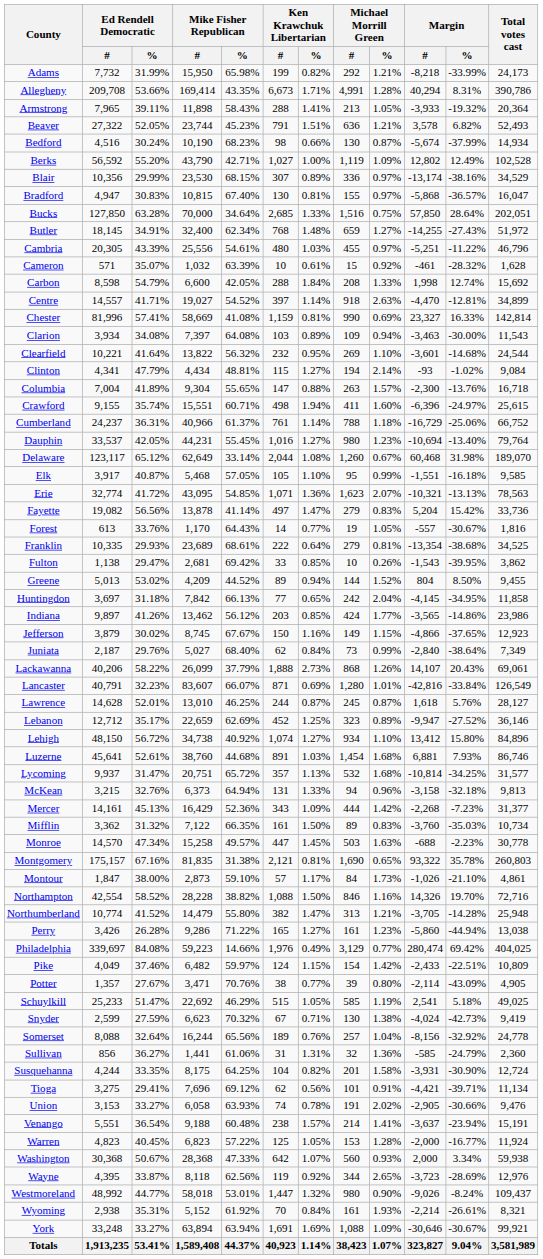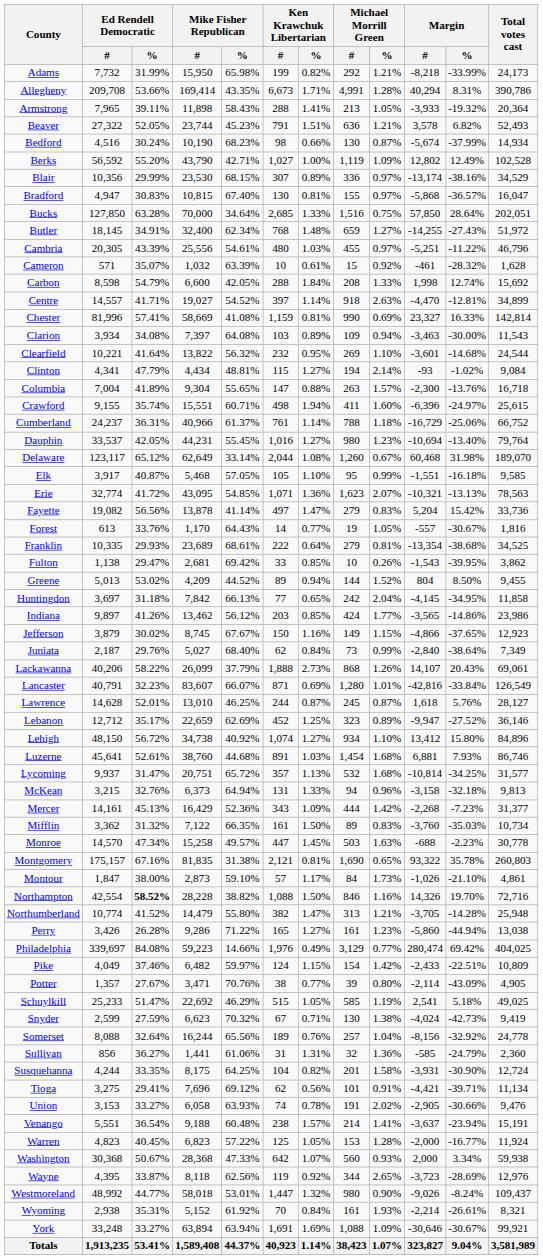(152, 896) normal -> (152, 896) bold
